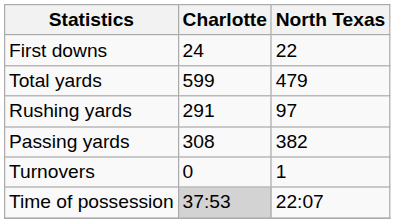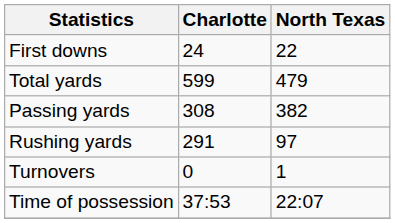rows swapped: (70, 111) <-> (69, 141)
(207, 202) lightgrey background -> (207, 202) no background
